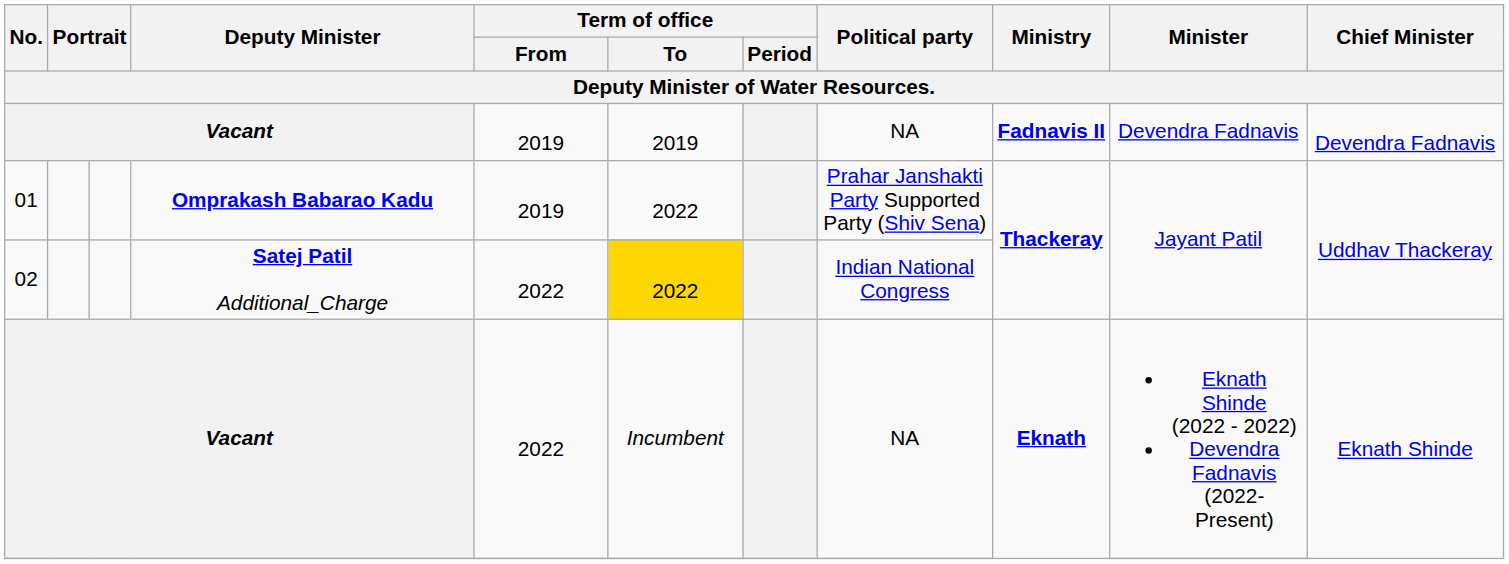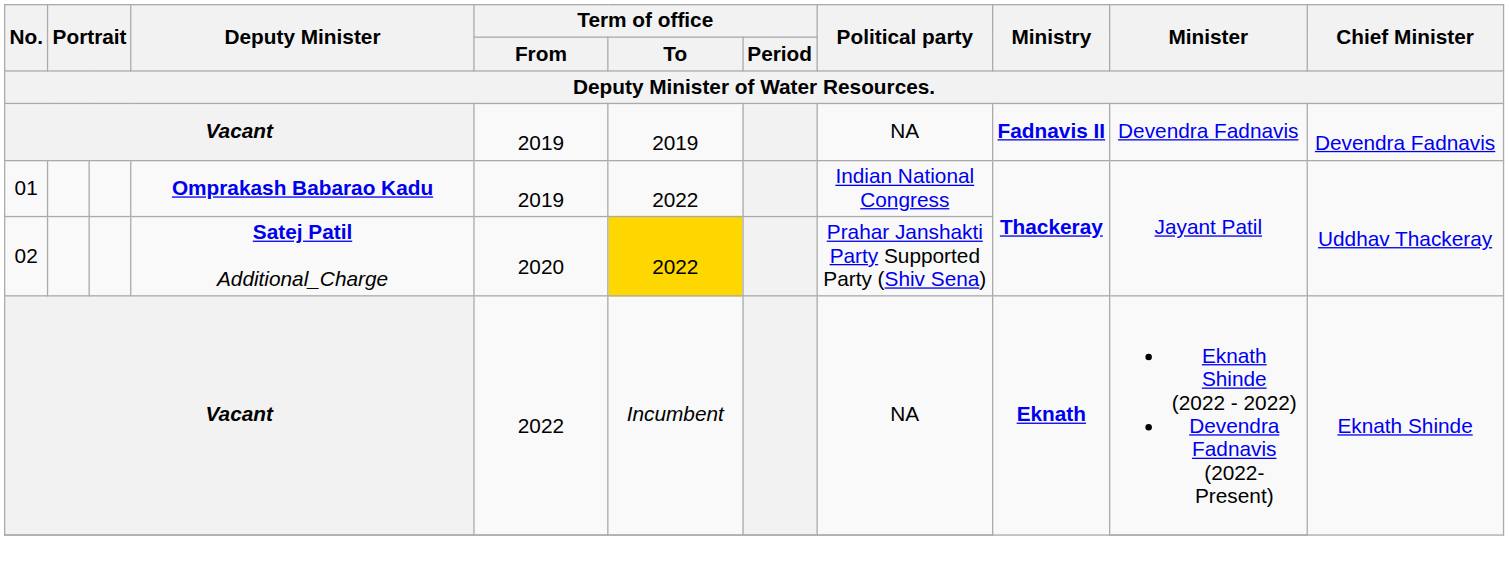(905, 199) Prahar Janshakti Party Supported Party (Shiv Sena) -> (905, 188) Indian National Congress
(541, 291) 2022 -> (541, 267) 2020
(905, 279) Indian National Congress -> (905, 256) Prahar Janshakti Party Supported Party (Shiv Sena)
